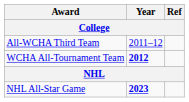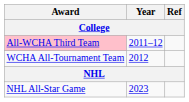(53, 43) no background -> (53, 43) pink background
(139, 58) bold -> (139, 58) normal
(139, 89) bold -> (139, 89) normal
